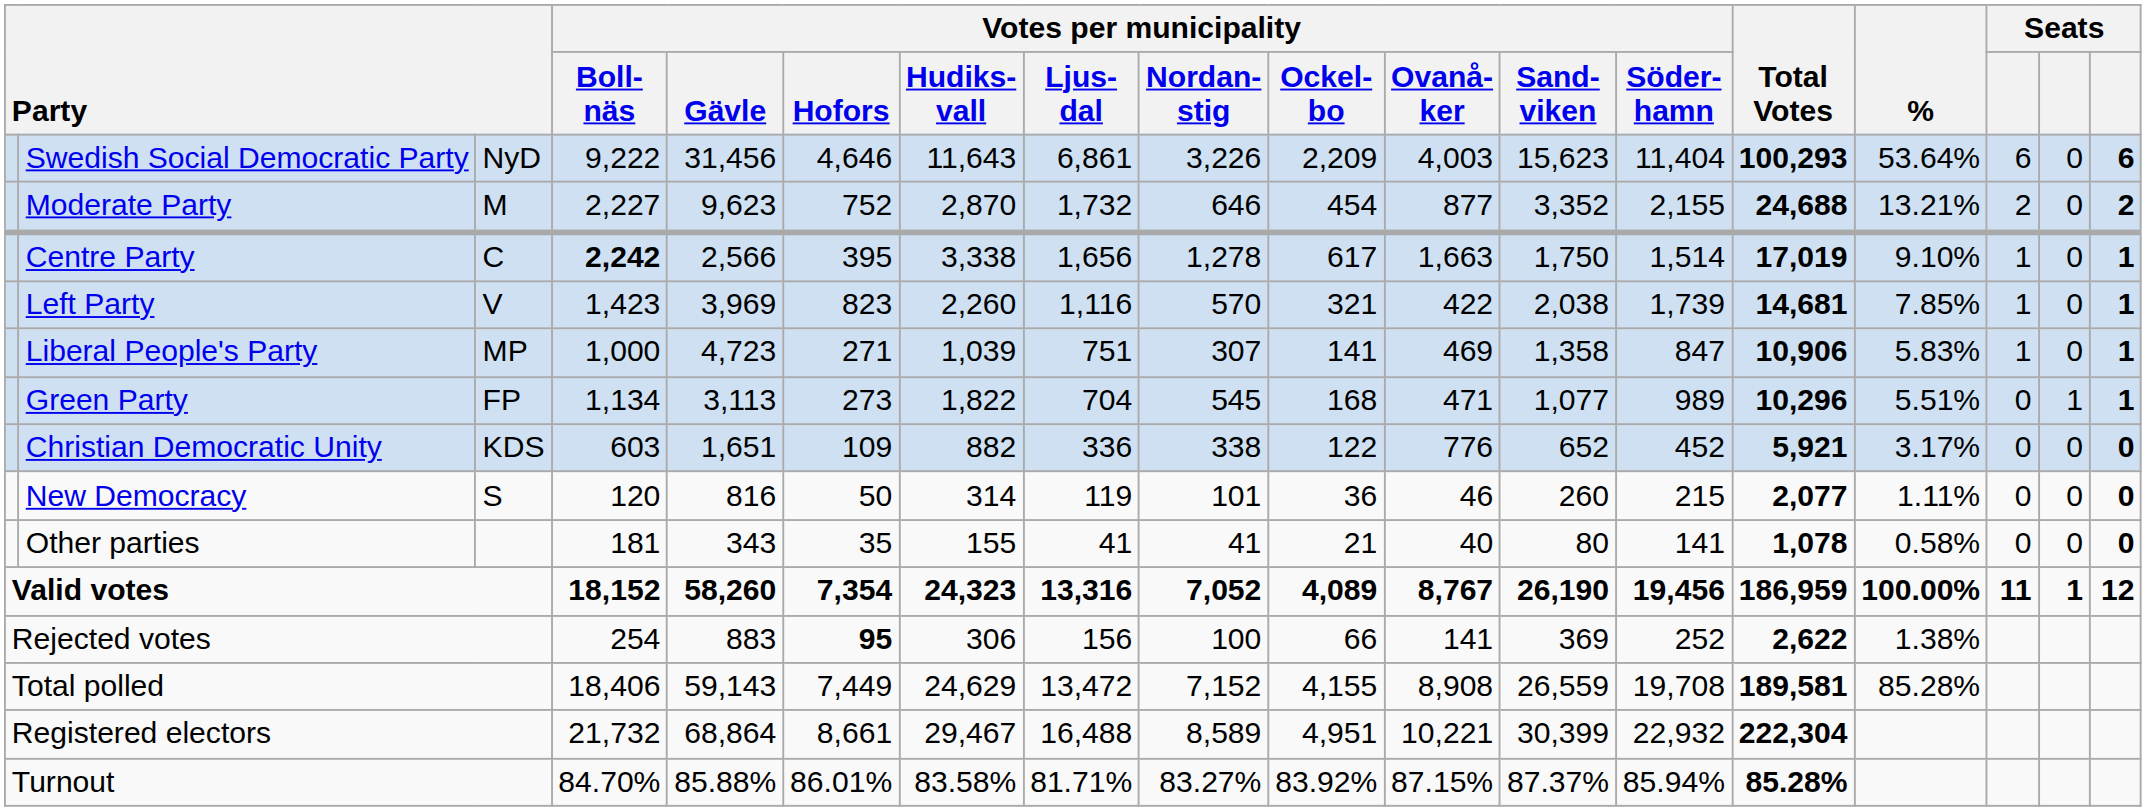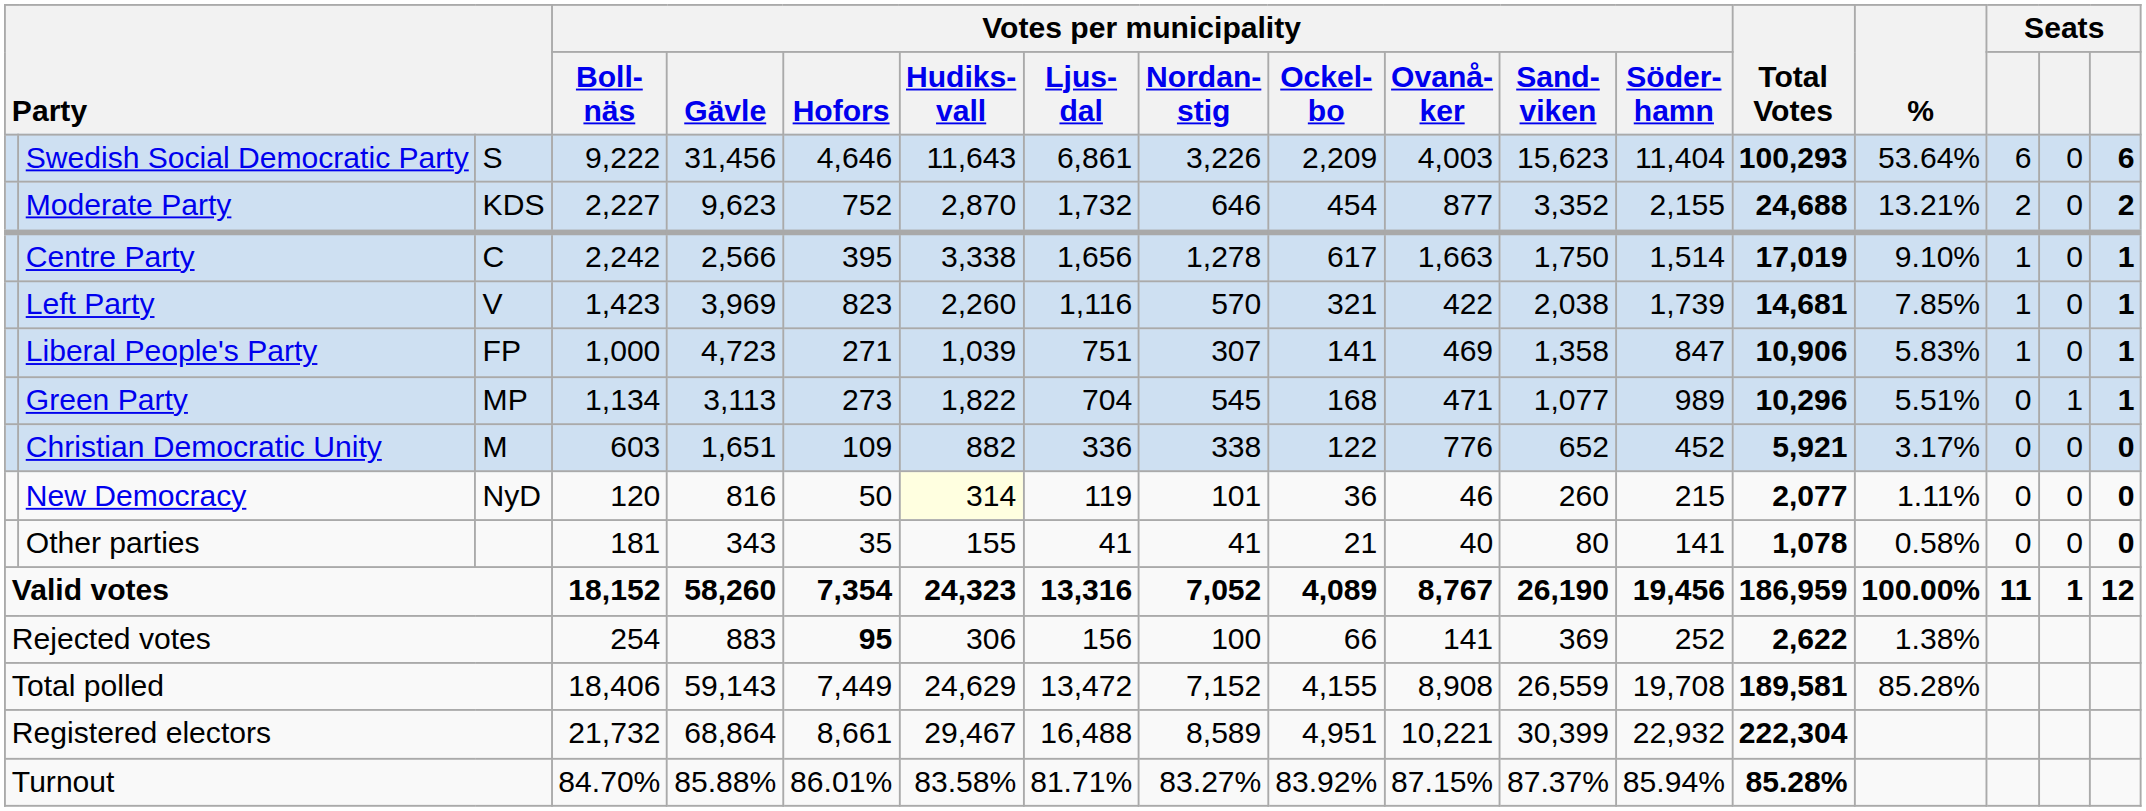(512, 157) NyD -> (493, 157) S
(495, 205) M -> (514, 205) KDS
(623, 256) bold -> (623, 256) normal
(505, 352) MP -> (502, 352) FP
(502, 399) FP -> (505, 399) MP
(514, 447) KDS -> (495, 447) M
(493, 495) S -> (512, 495) NyD
(991, 495) no background -> (991, 495) lightyellow background
